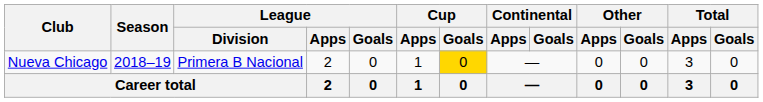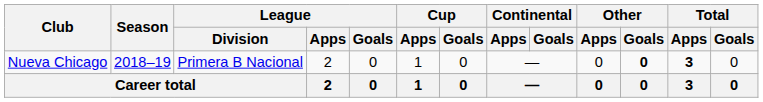(463, 62) gold background -> (463, 62) no background
(644, 62) normal -> (644, 62) bold
(689, 62) normal -> (689, 62) bold
